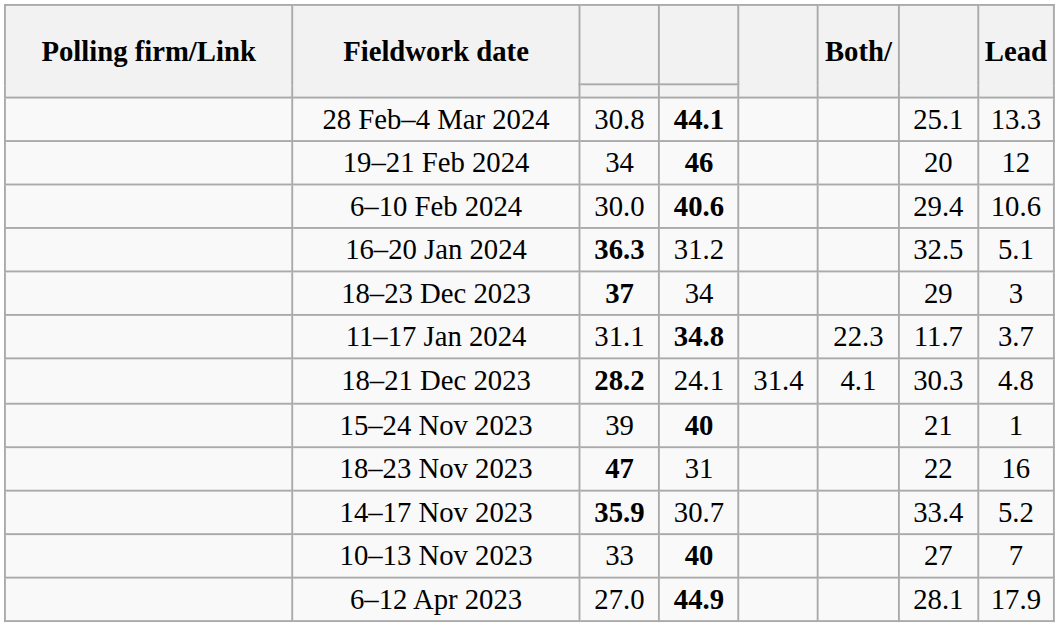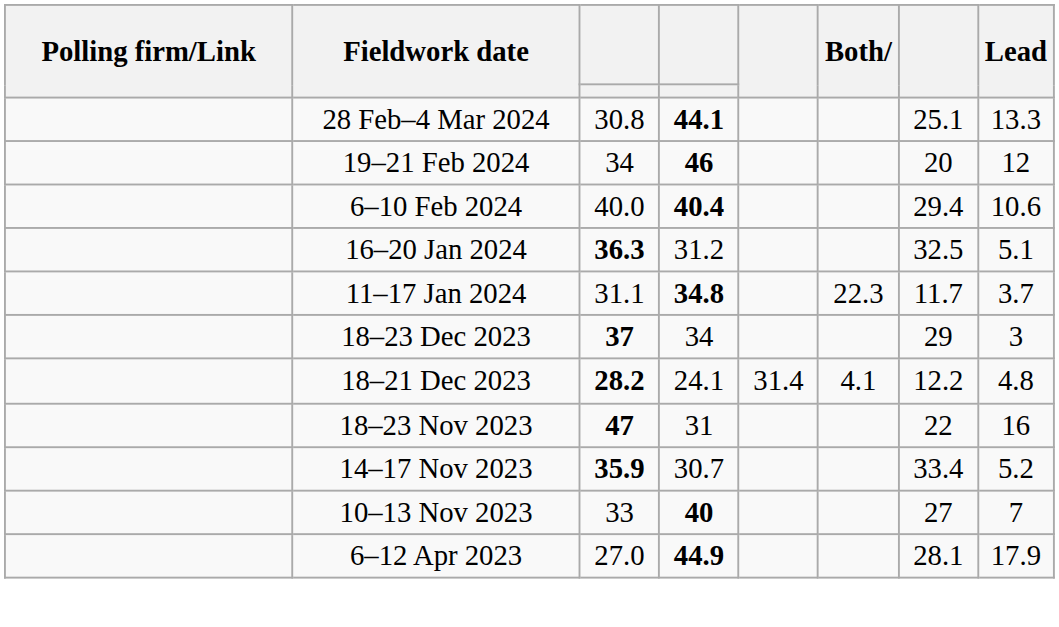(619, 206) 30.0 -> (619, 206) 40.0
(699, 206) 40.6 -> (699, 206) 40.4
rows swapped: (436, 337) <-> (436, 293)
(938, 380) 30.3 -> (938, 380) 12.2
- row: (436, 424)
